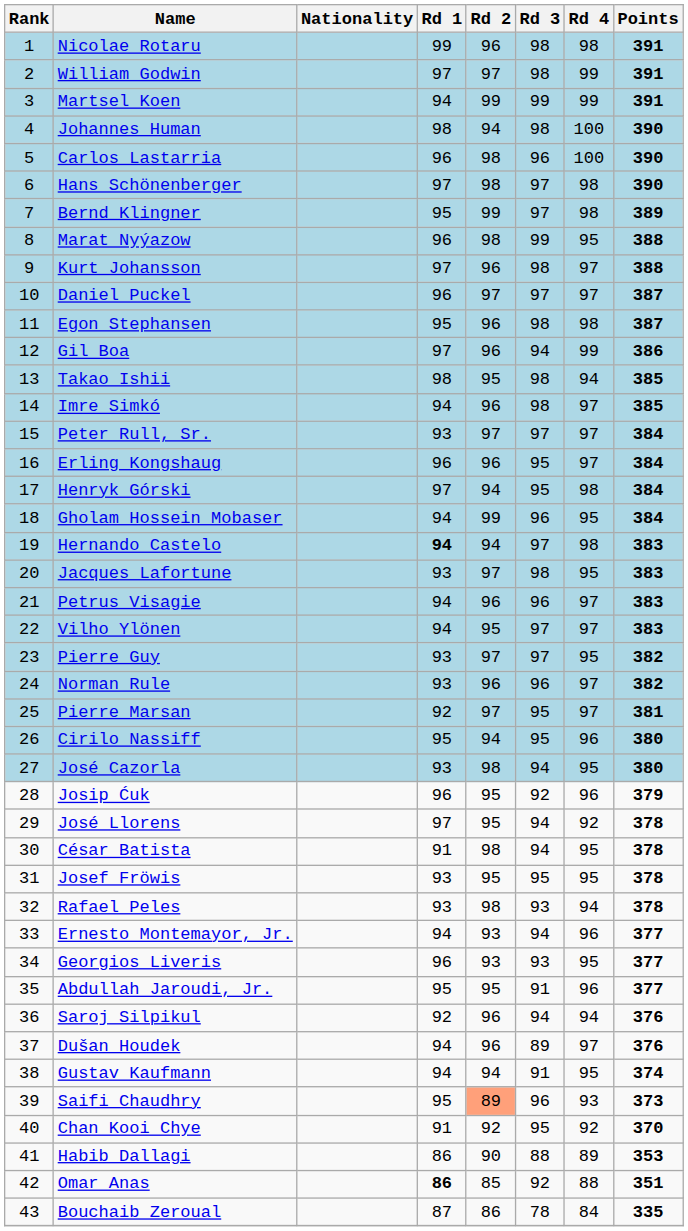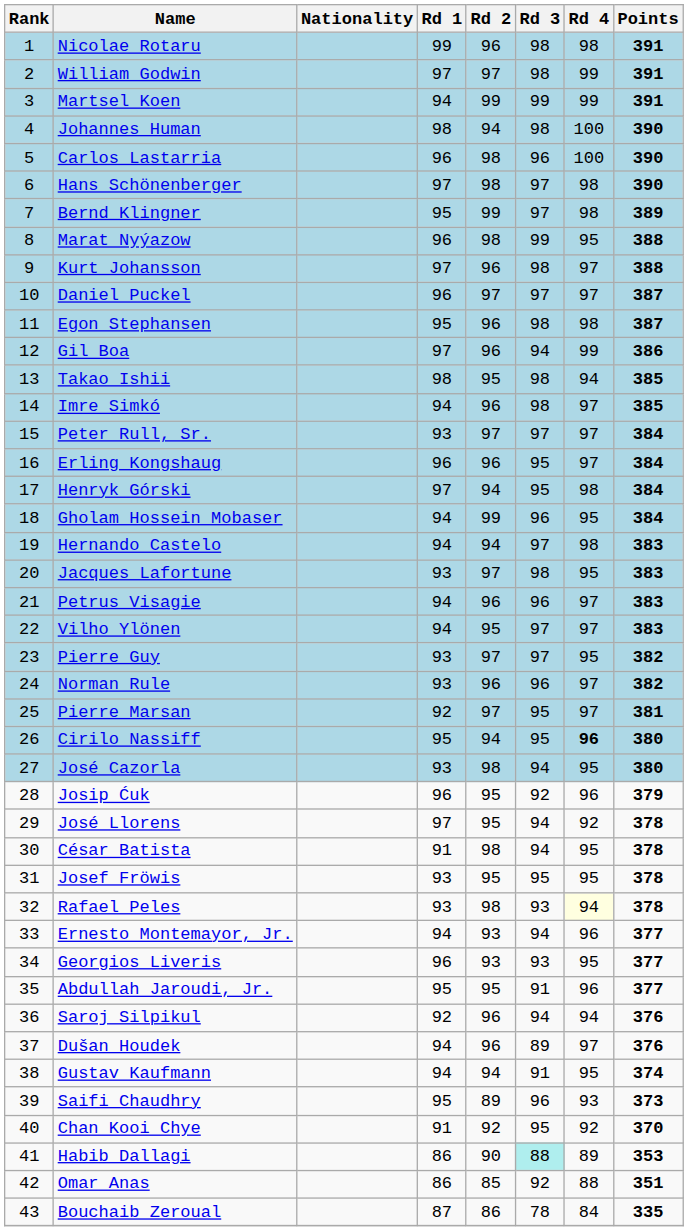(442, 546) bold -> (442, 546) normal
(589, 740) normal -> (589, 740) bold
(589, 907) no background -> (589, 907) lightyellow background
(491, 1101) lightsalmon background -> (491, 1101) no background
(540, 1157) no background -> (540, 1157) paleturquoise background
(442, 1184) bold -> (442, 1184) normal
